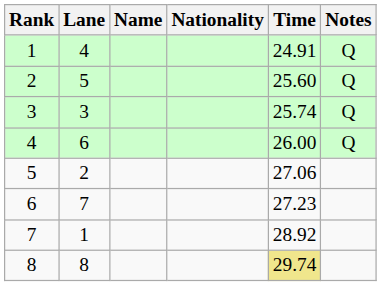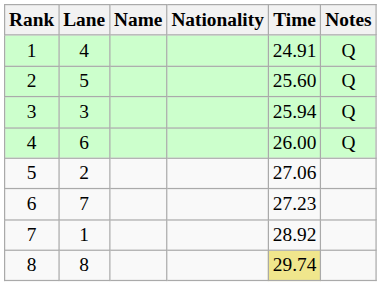(295, 111) 25.74 -> (295, 111) 25.94
